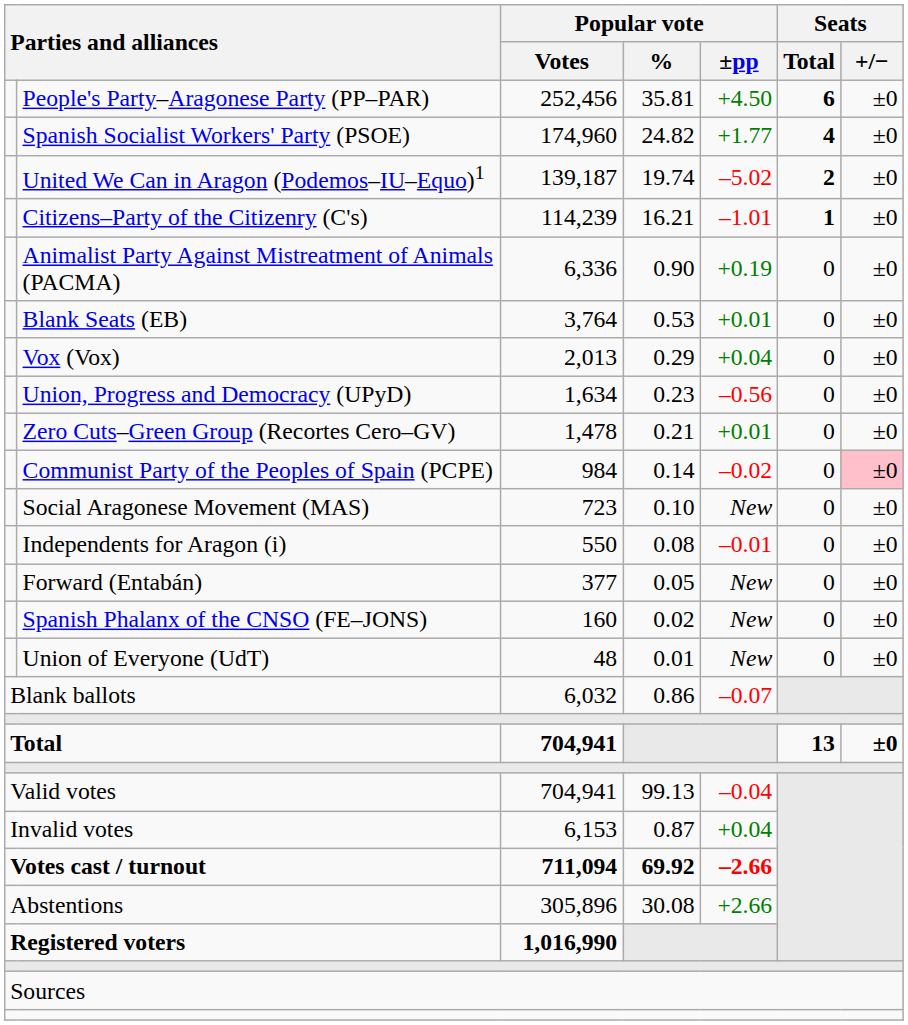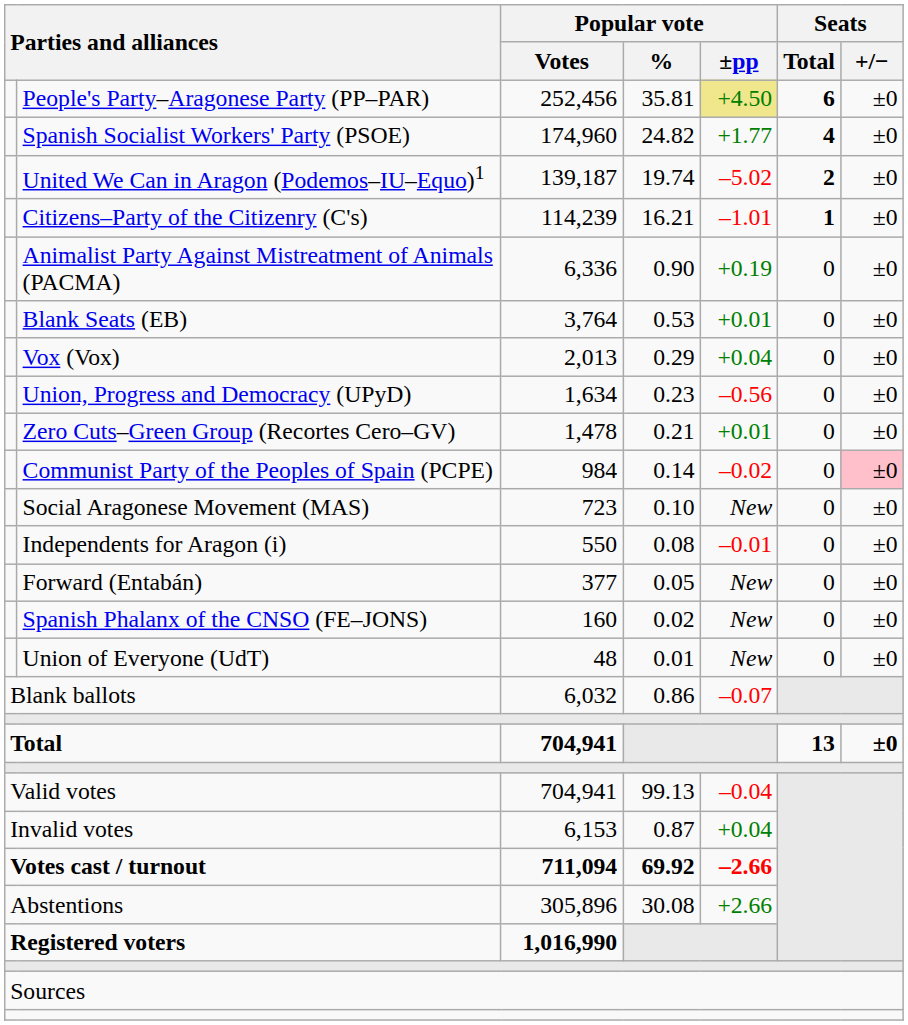(745, 98) no background -> (745, 98) khaki background
